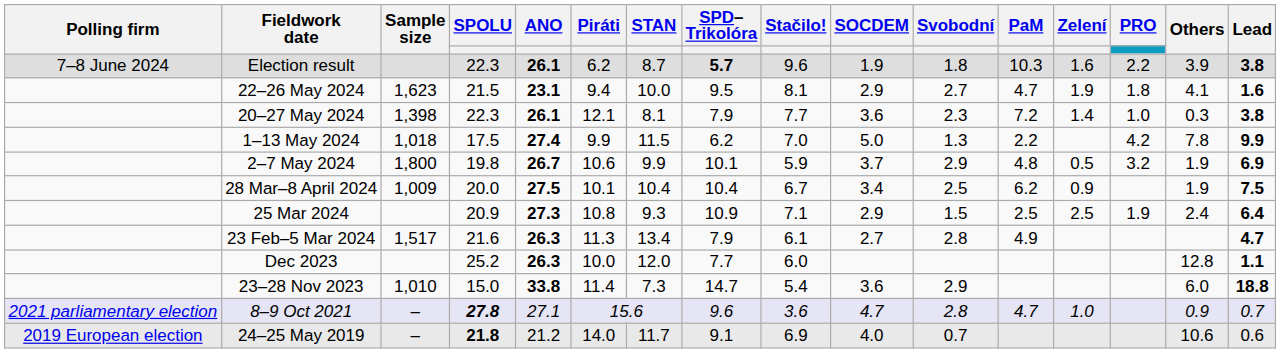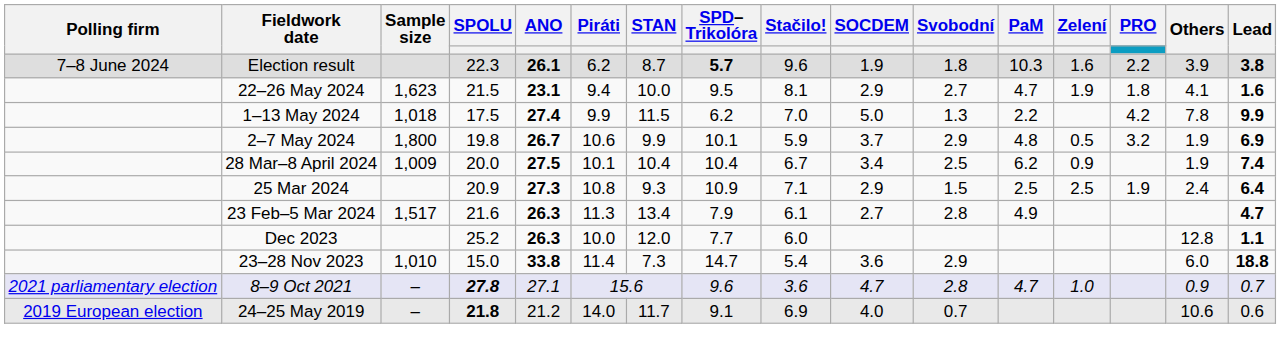- row: (301, 115)
(1252, 189) 7.5 -> (1252, 164) 7.4
